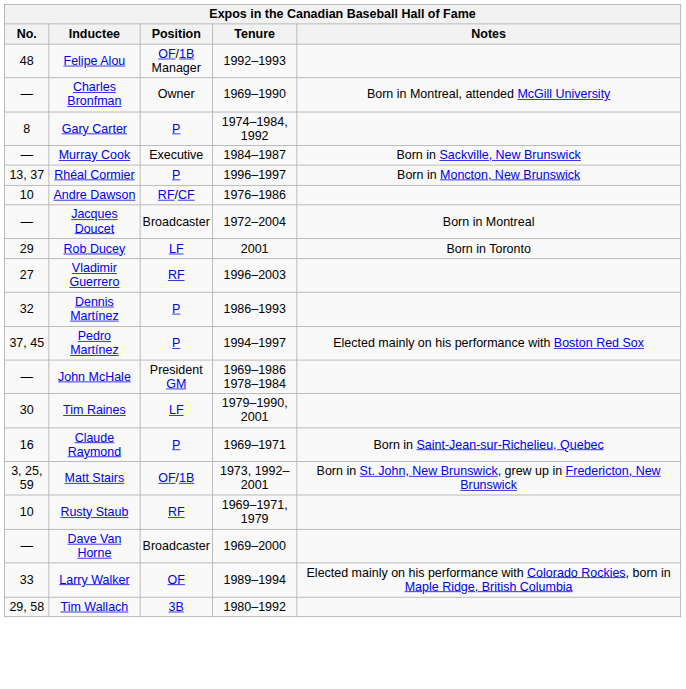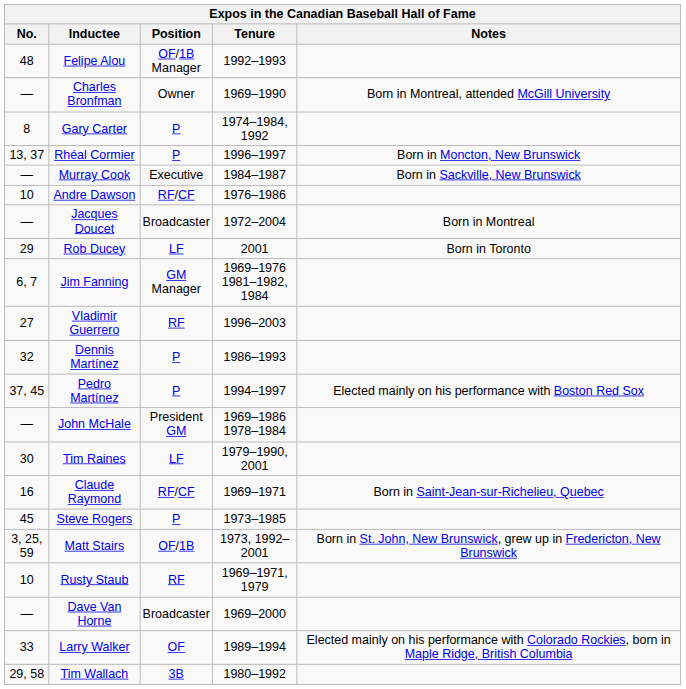rows swapped: (94, 155) <-> (94, 175)
+ row: (94, 282)
(176, 444) P -> (176, 492) RF/CF
+ row: (94, 519)
